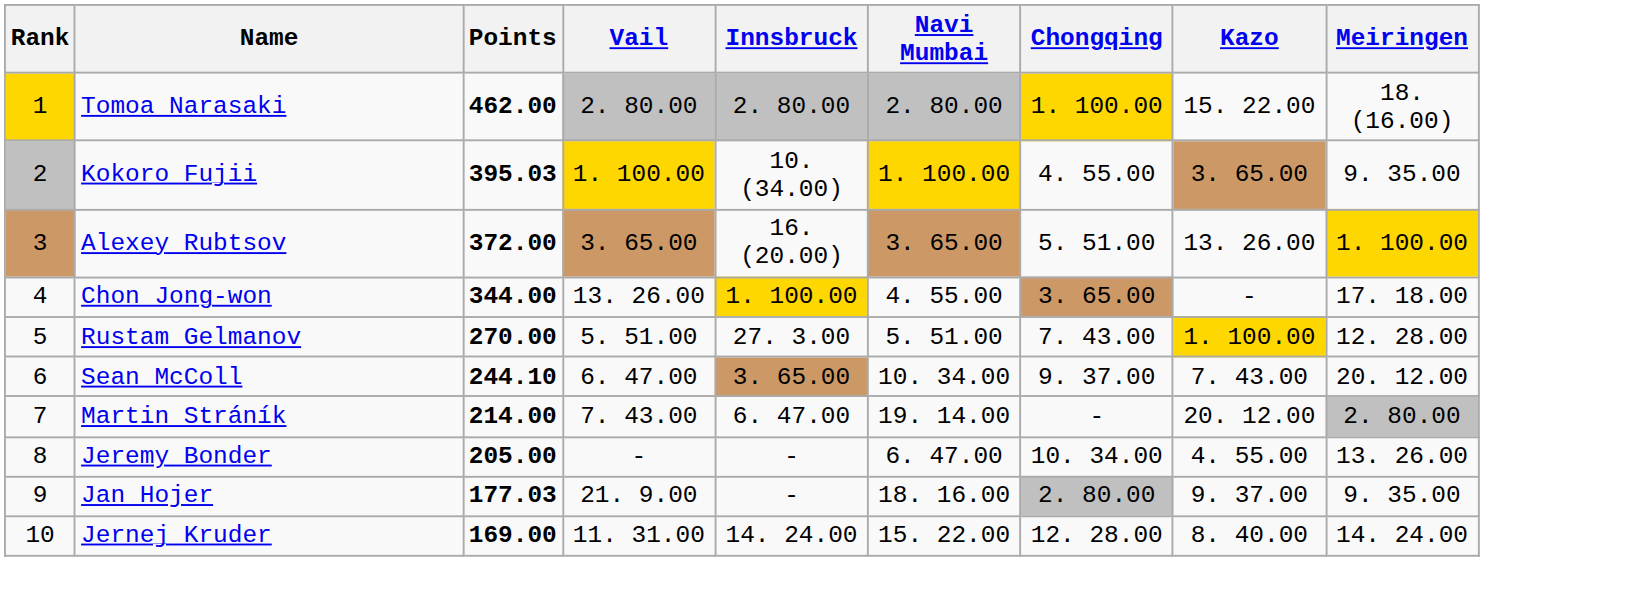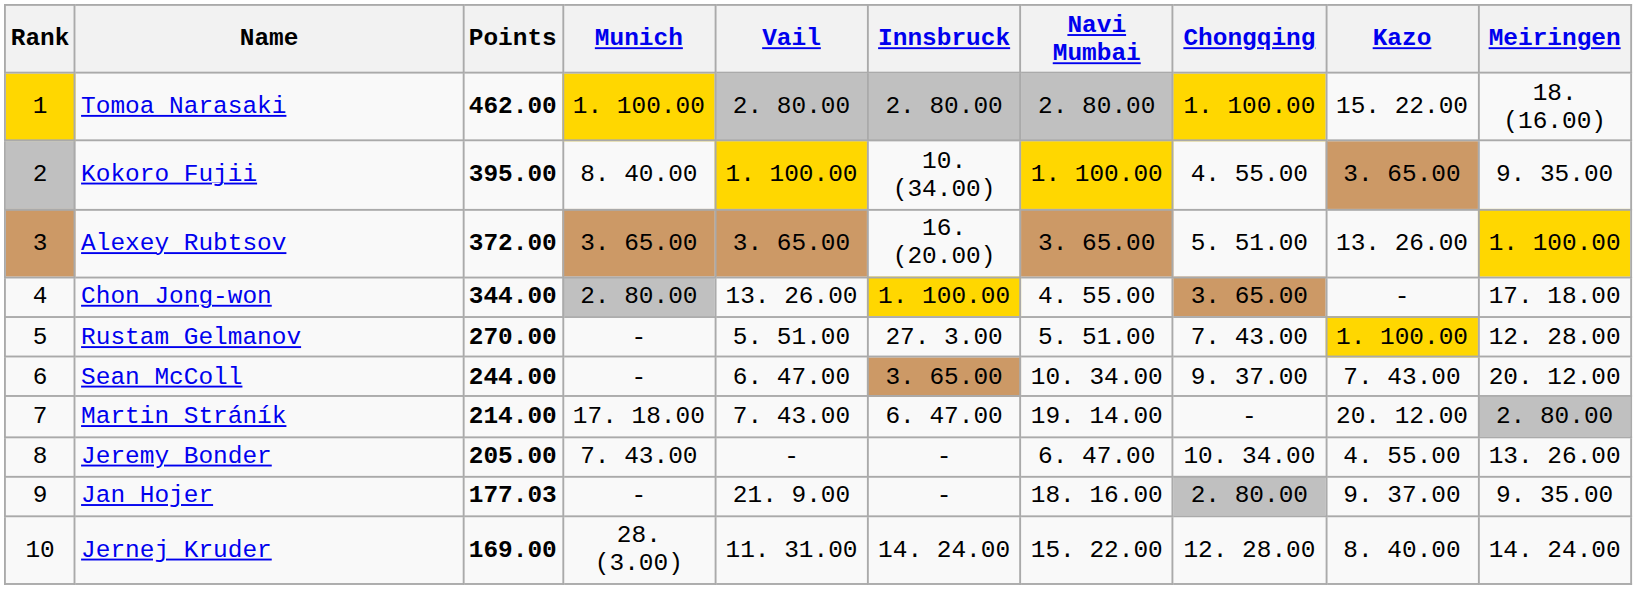+ column: (639, 39)
(513, 175) 395.03 -> (513, 175) 395.00
(513, 377) 244.10 -> (513, 377) 244.00
